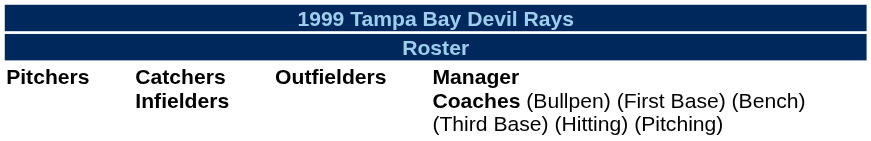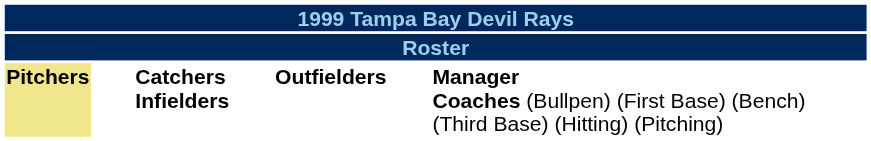(48, 76) no background -> (48, 76) khaki background
